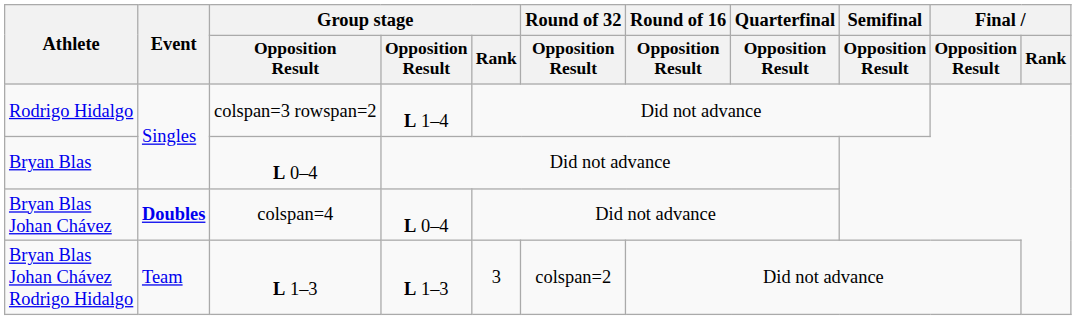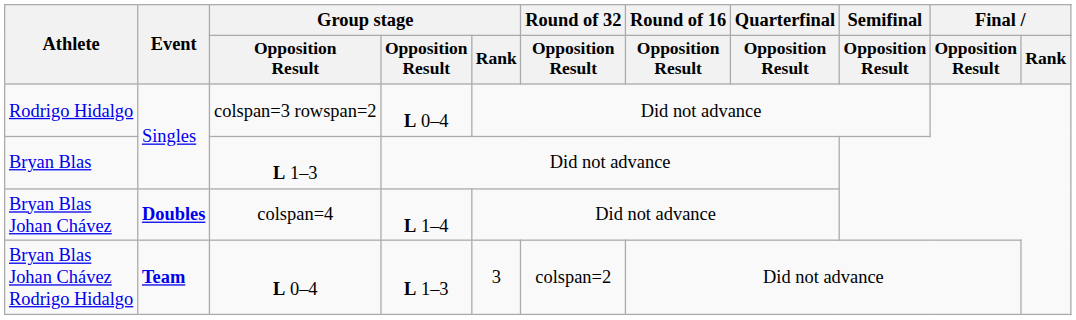(426, 121) L 1–4 -> (426, 121) L 0–4
(295, 173) L 0–4 -> (295, 173) L 1–3
(426, 225) L 0–4 -> (426, 225) L 1–4
(162, 277) normal -> (164, 277) bold
(295, 288) L 1–3 -> (295, 288) L 0–4
